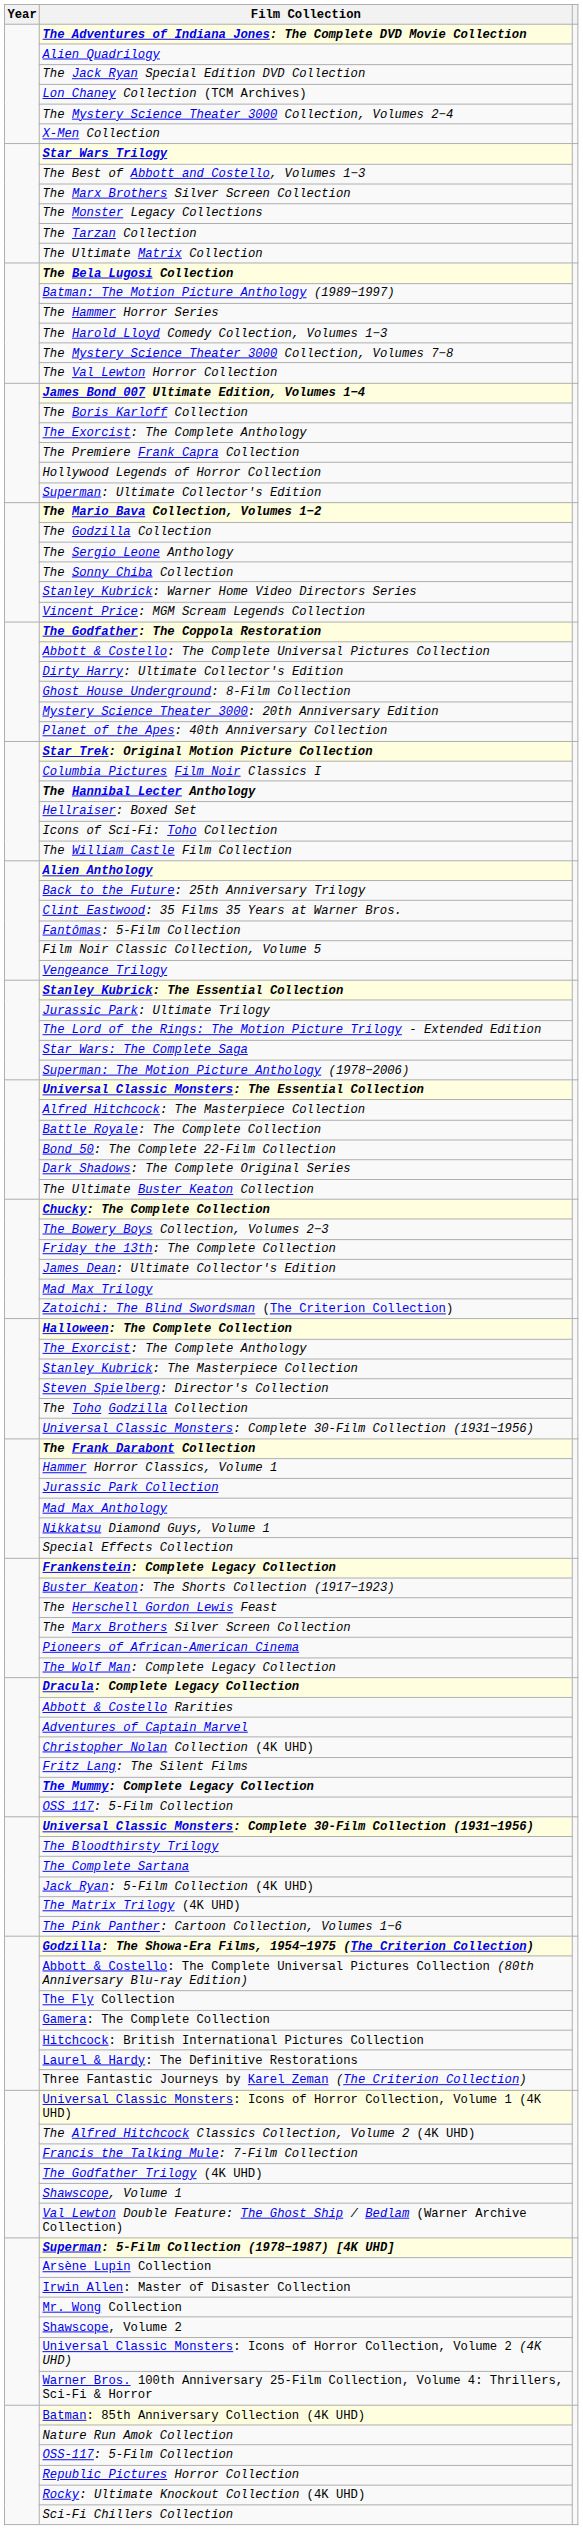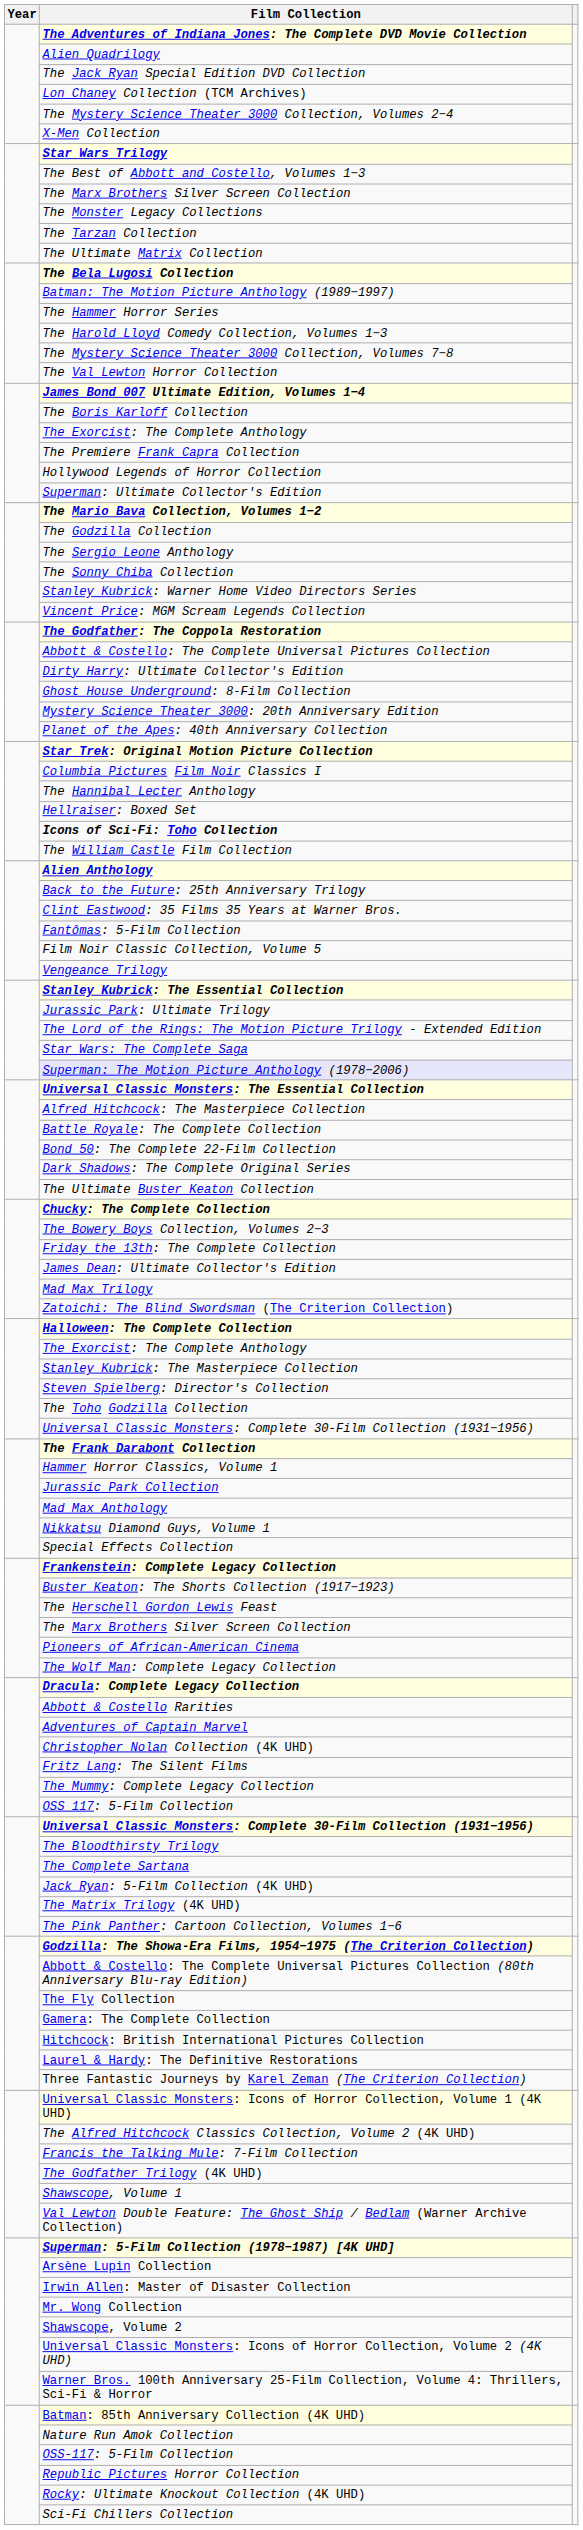(149, 791) bold -> (149, 791) normal
(160, 831) normal -> (160, 831) bold
(226, 1070) no background -> (226, 1070) lavender background
(178, 1787) bold -> (178, 1787) normal
